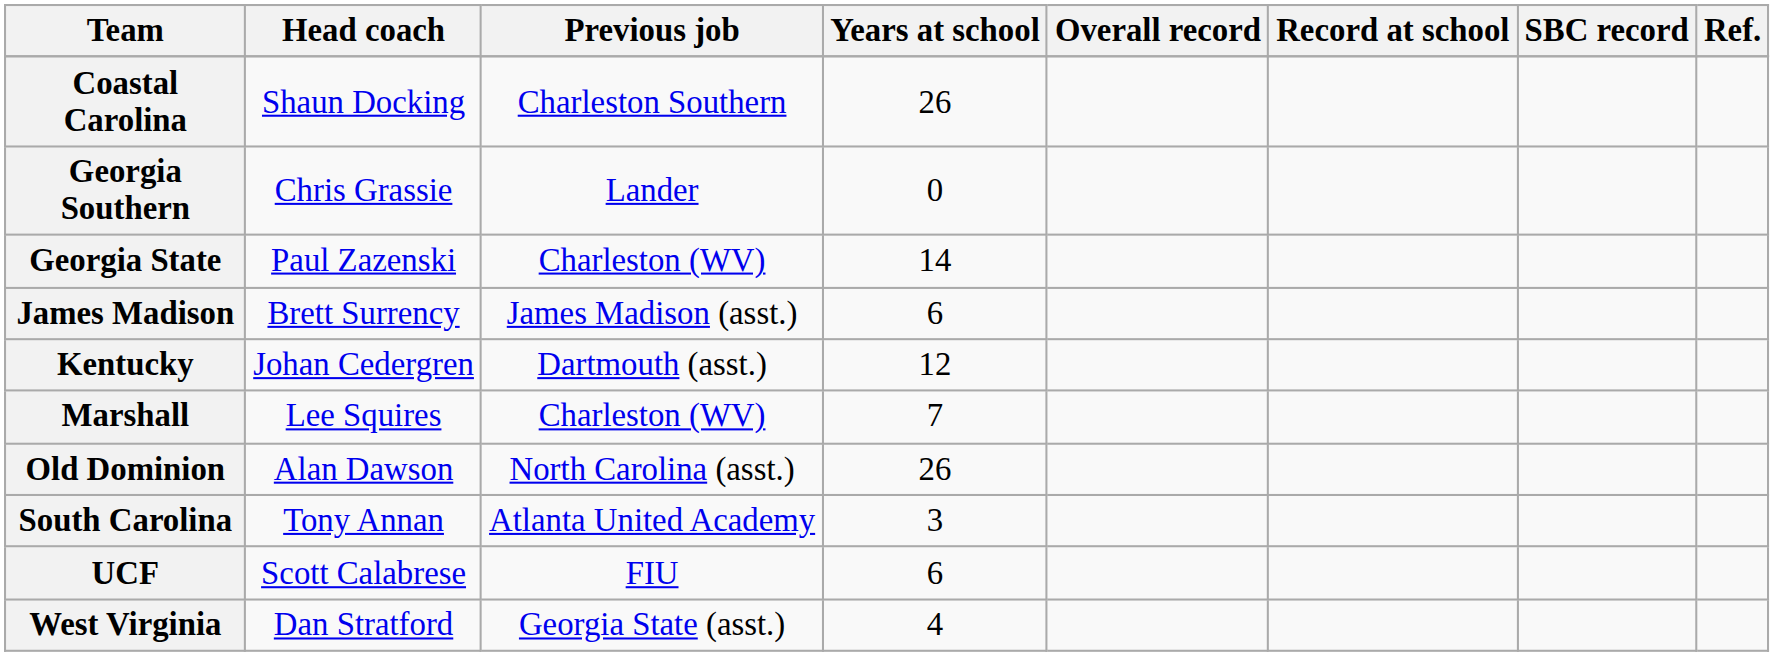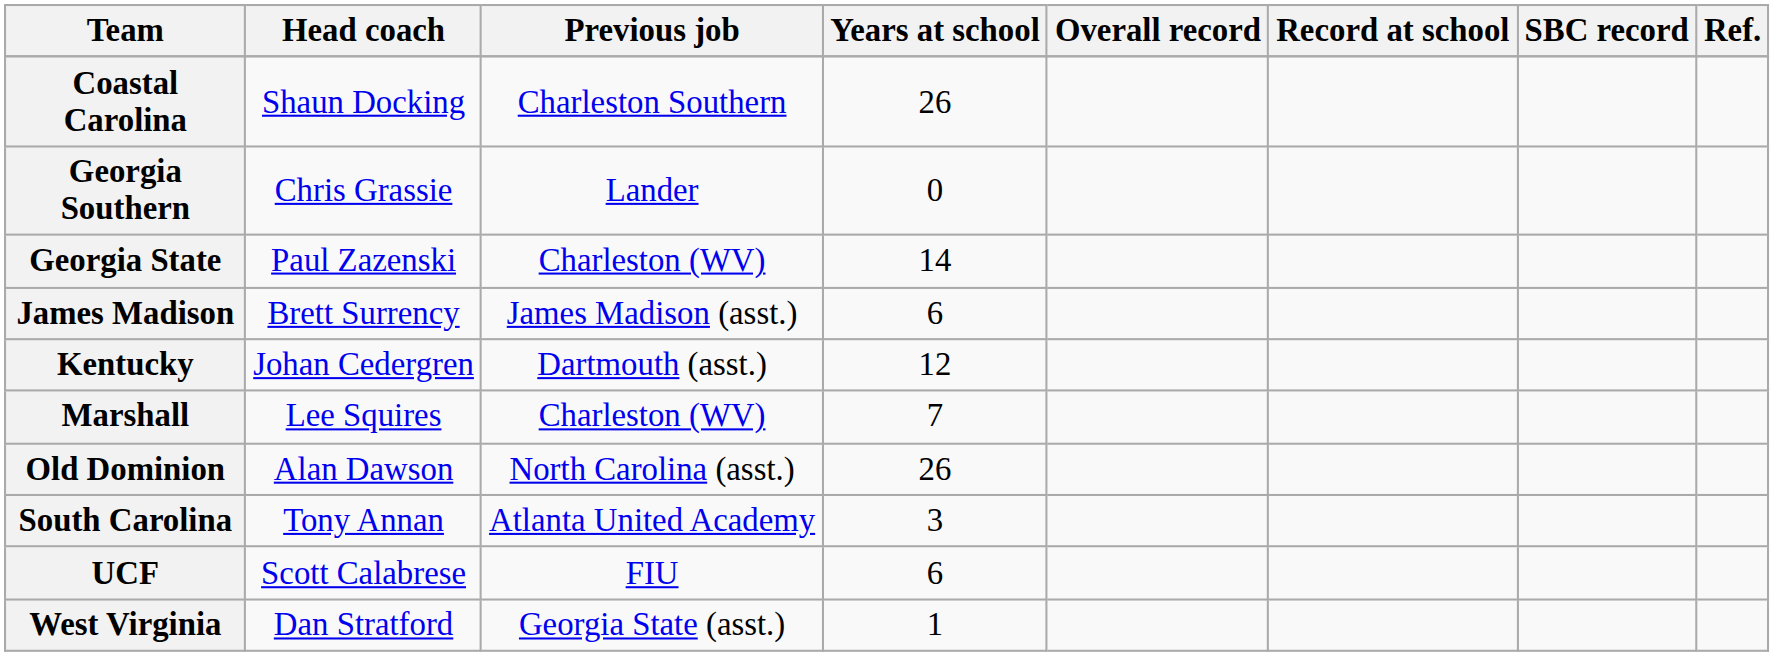(935, 624) 4 -> (935, 624) 1
